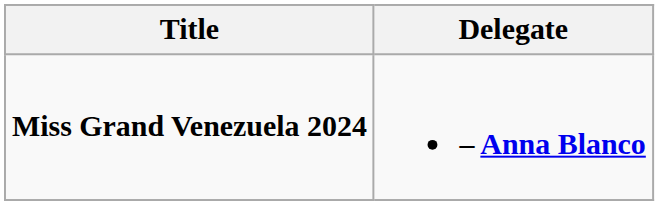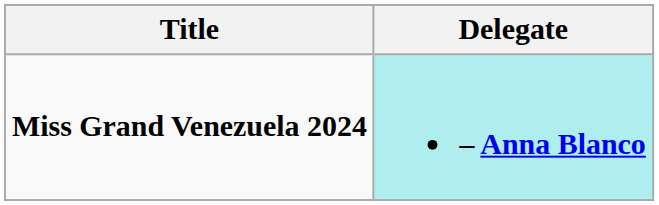(513, 145) no background -> (513, 145) paleturquoise background
